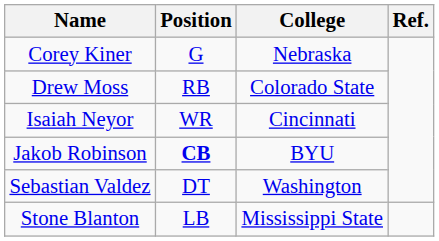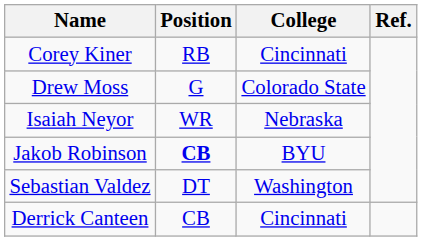(196, 53) G -> (196, 53) RB
(312, 53) Nebraska -> (304, 53) Cincinnati
(196, 86) RB -> (196, 86) G
(312, 119) Cincinnati -> (304, 119) Nebraska
- row: (80, 218)
+ row: (80, 218)
